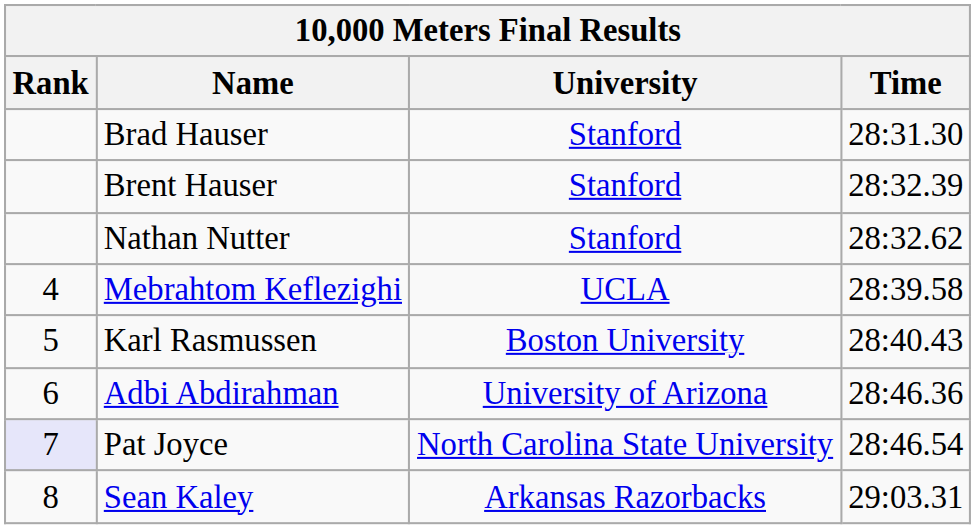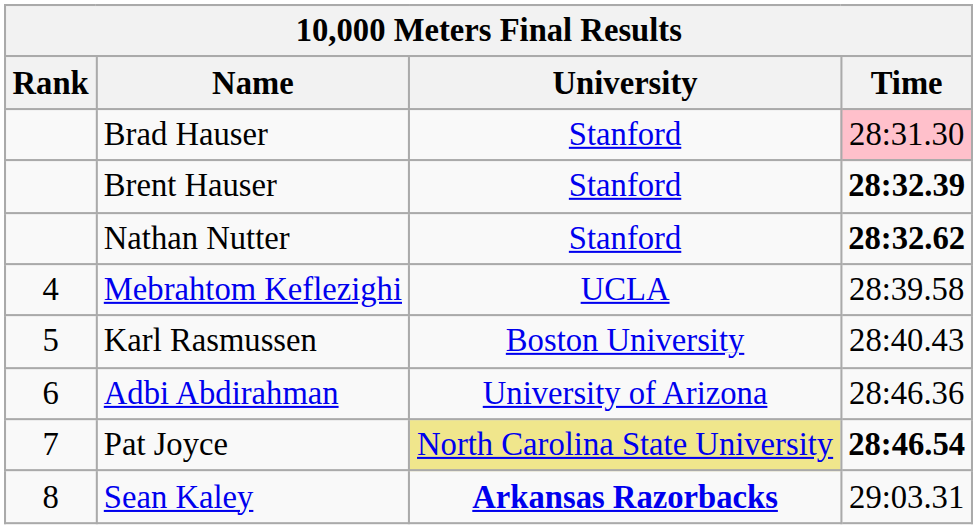(906, 133) no background -> (907, 133) pink background
(906, 185) normal -> (907, 185) bold
(906, 237) normal -> (907, 237) bold
(51, 444) lavender background -> (51, 444) no background
(625, 444) no background -> (625, 444) khaki background
(906, 444) normal -> (907, 444) bold
(625, 496) normal -> (625, 496) bold
